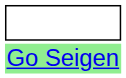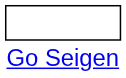(63, 58) lightgreen background -> (63, 58) no background
